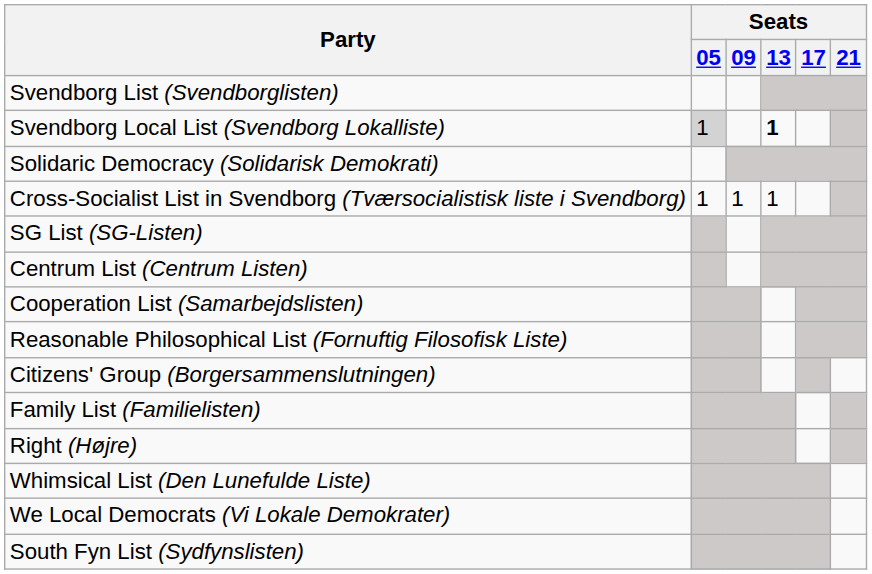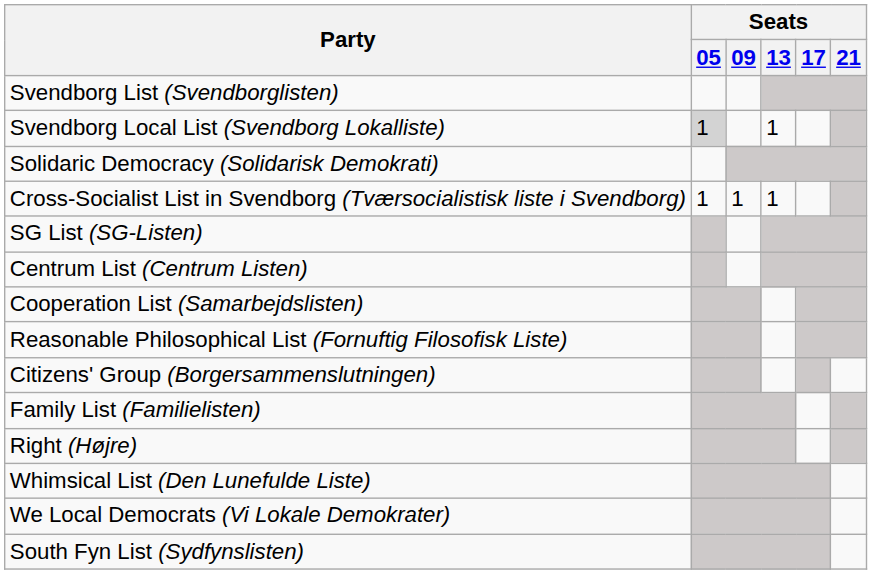(772, 127) bold -> (772, 127) normal
